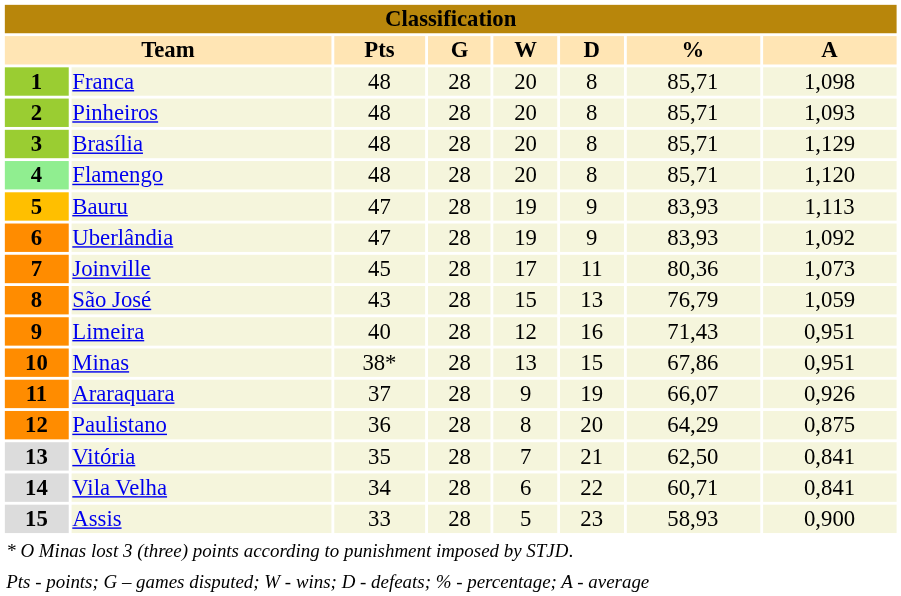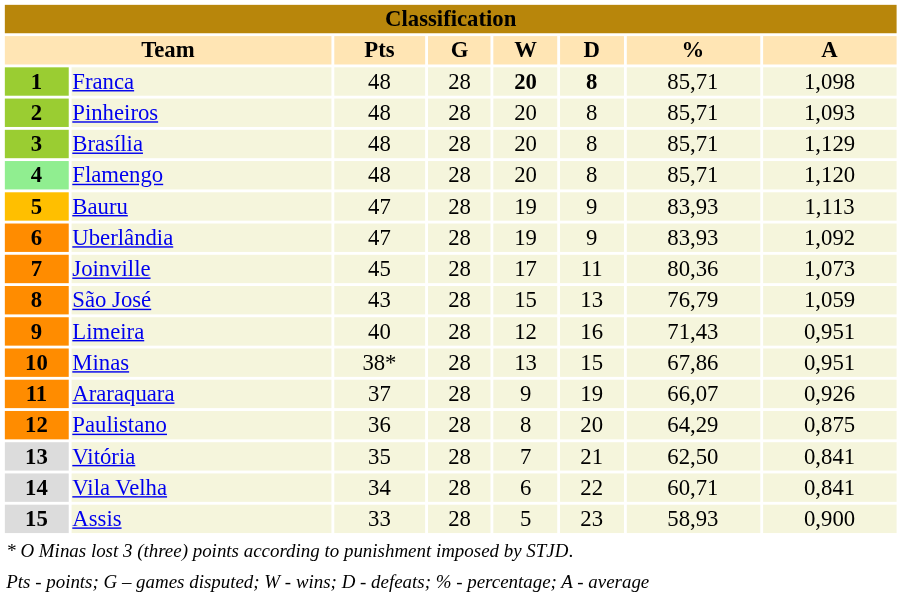(526, 81) normal -> (526, 81) bold
(592, 81) normal -> (592, 81) bold
